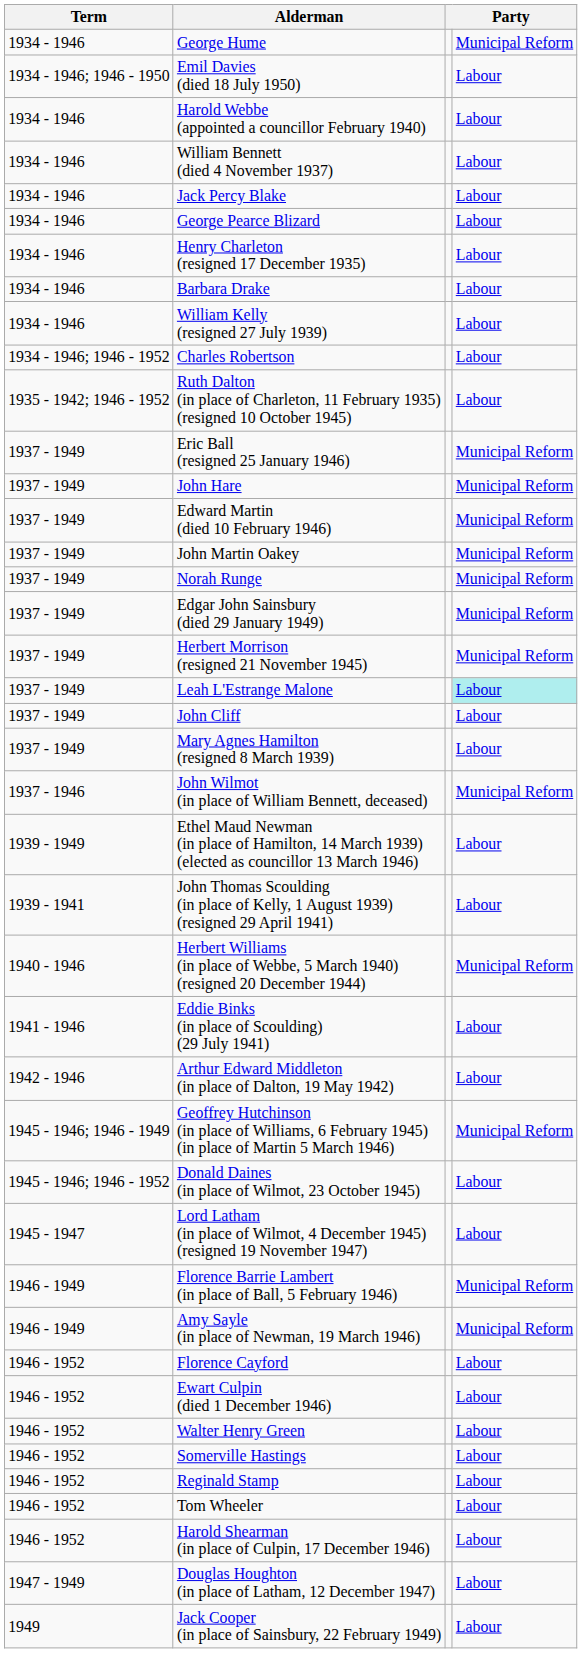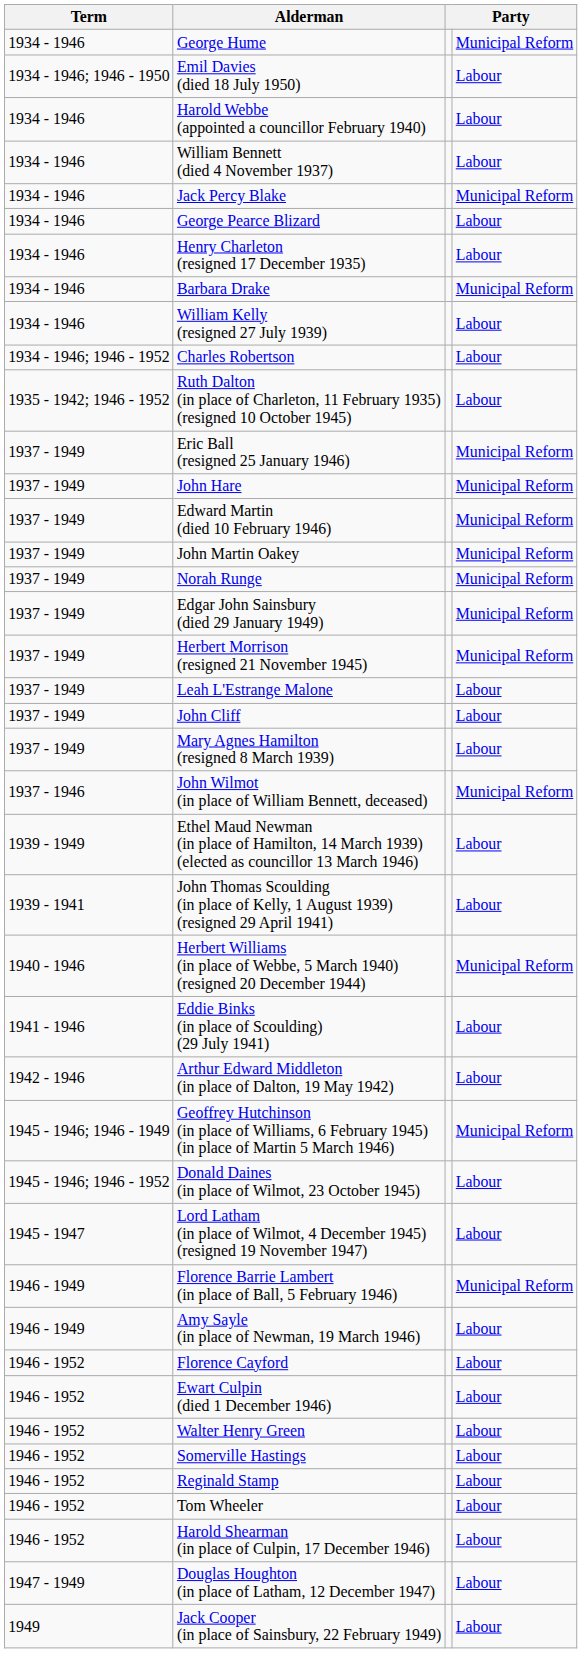(479, 196) Labour -> (514, 196) Municipal Reform
(479, 289) Labour -> (514, 289) Municipal Reform
(479, 690) paleturquoise background -> (479, 690) no background
(514, 1328) Municipal Reform -> (479, 1328) Labour
